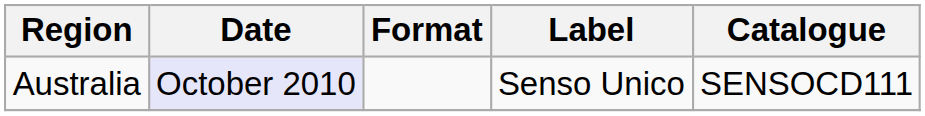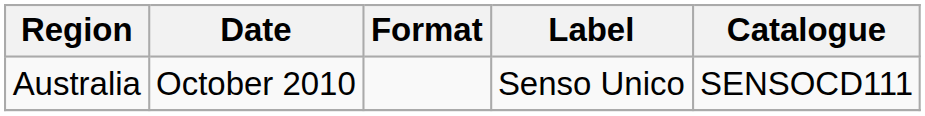(256, 82) lavender background -> (256, 82) no background
